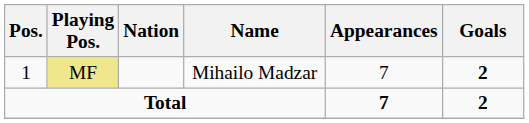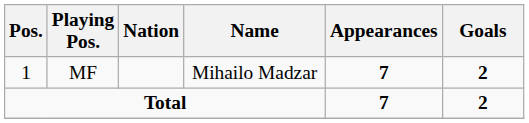(83, 72) khaki background -> (83, 72) no background
(384, 72) normal -> (384, 72) bold
